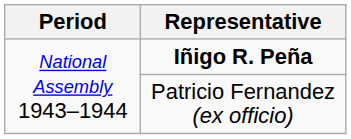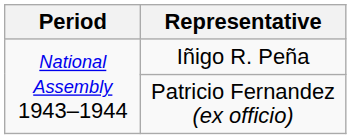(243, 56) bold -> (243, 56) normal
